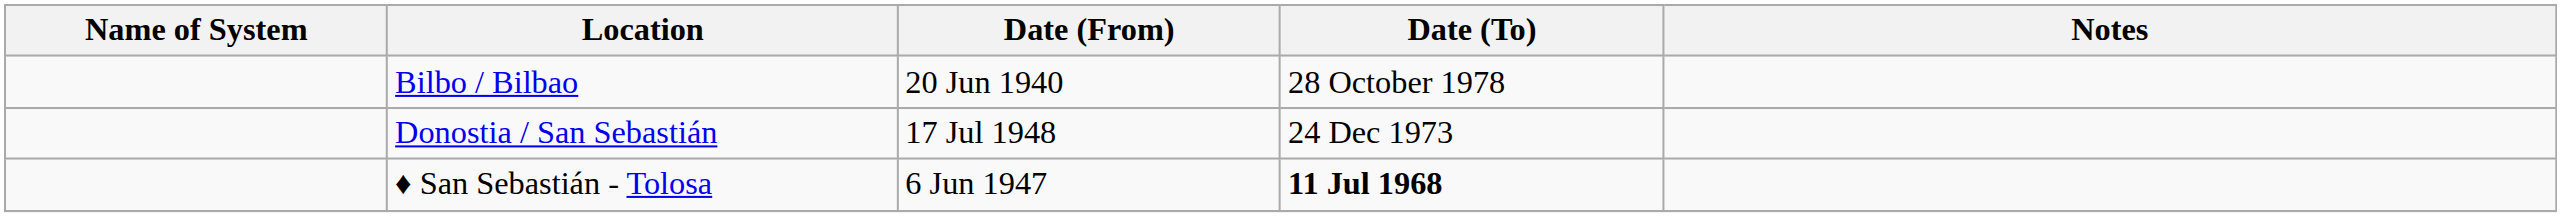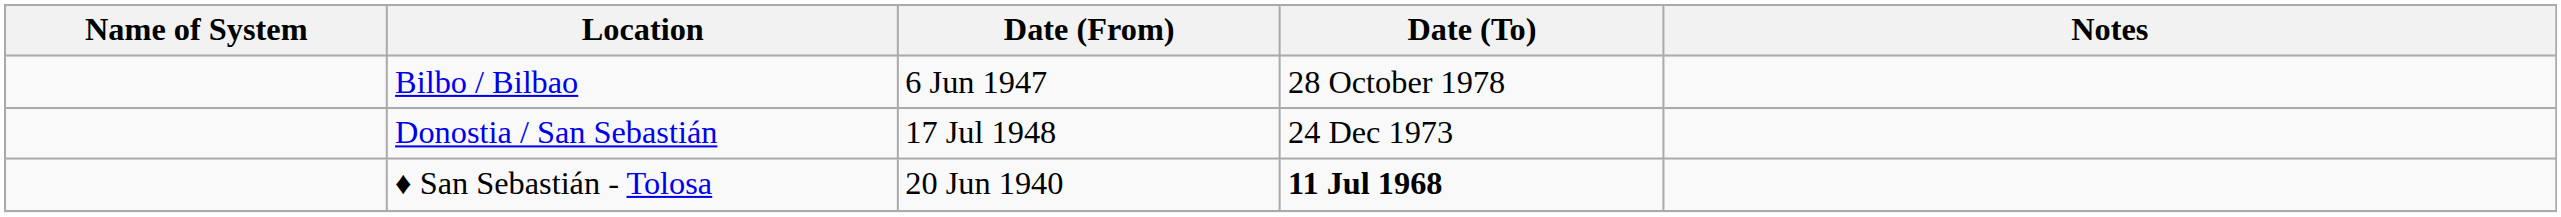(984, 81) 20 Jun 1940 -> (976, 81) 6 Jun 1947
(976, 183) 6 Jun 1947 -> (984, 183) 20 Jun 1940
